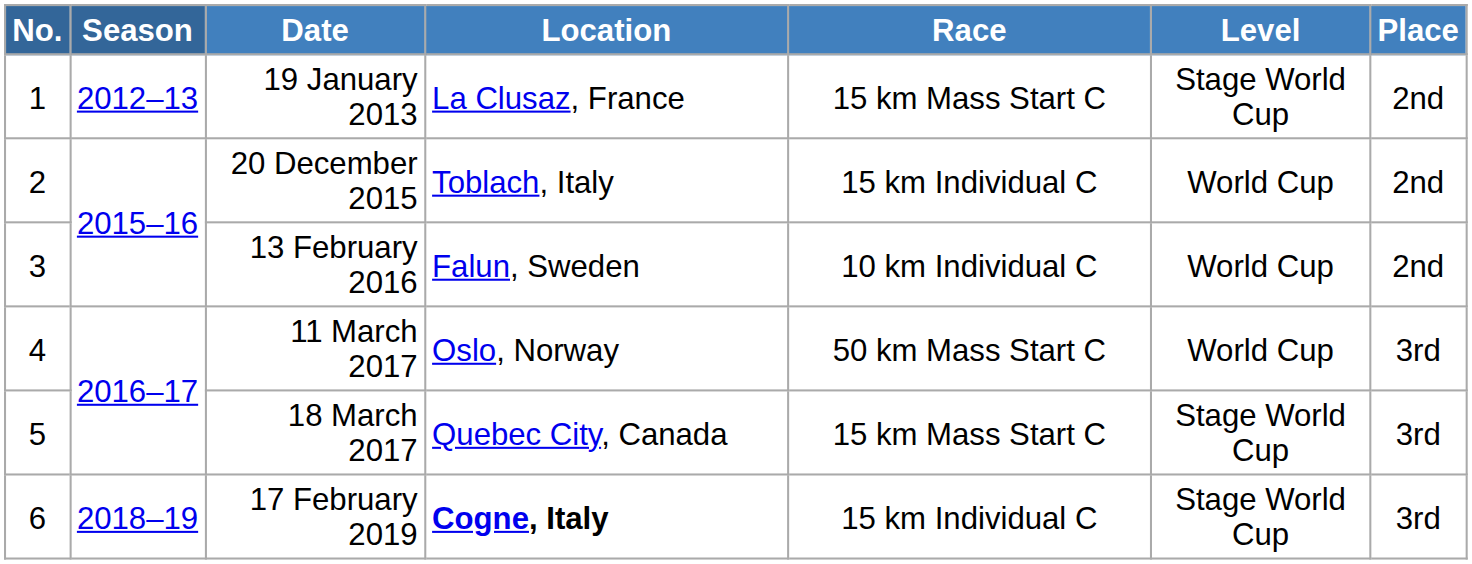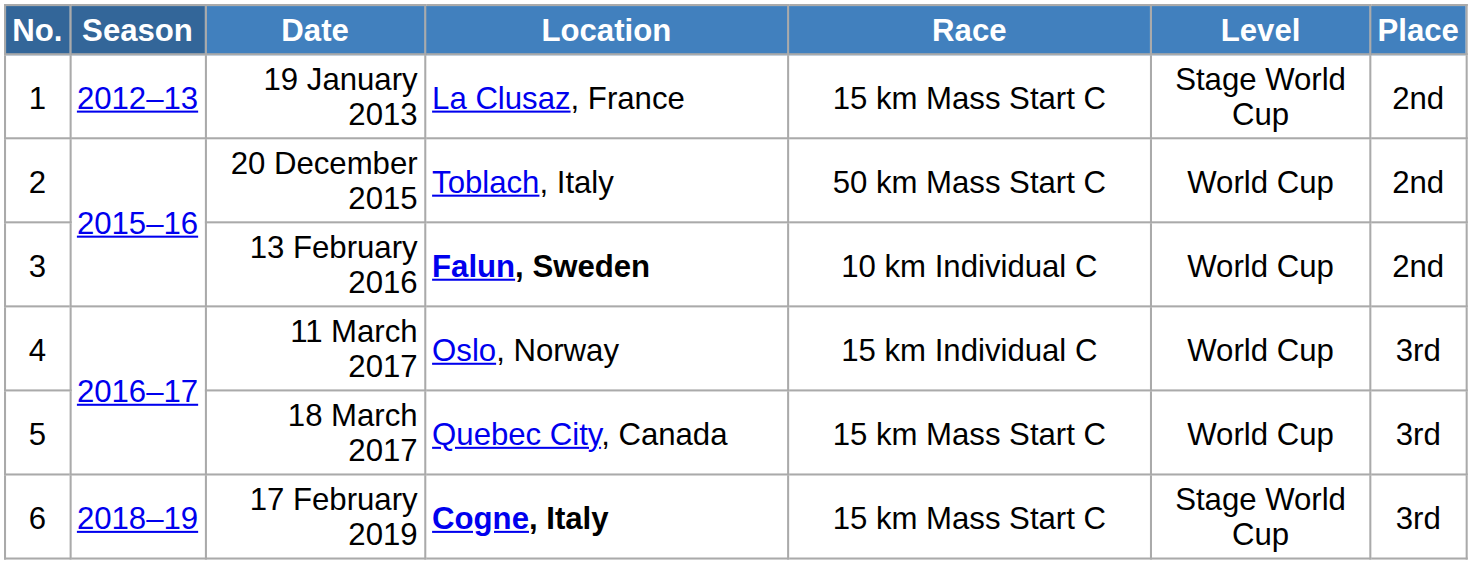(969, 181) 15 km Individual C -> (969, 181) 50 km Mass Start C
(536, 265) normal -> (541, 265) bold
(969, 349) 50 km Mass Start C -> (969, 349) 15 km Individual C
(1261, 433) Stage World Cup -> (1261, 433) World Cup
(969, 518) 15 km Individual C -> (969, 518) 15 km Mass Start C
